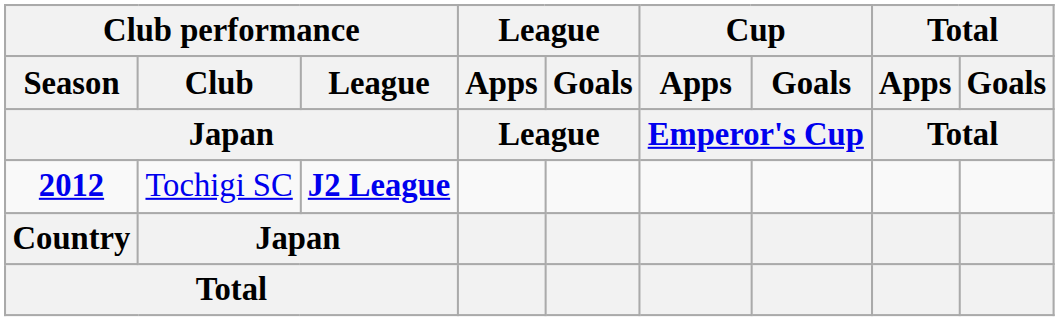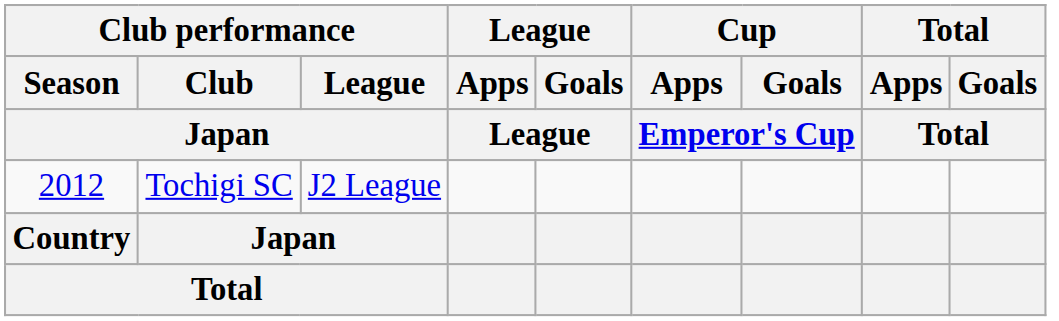(71, 185) bold -> (71, 185) normal
(379, 185) bold -> (374, 185) normal
